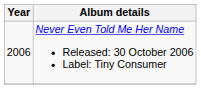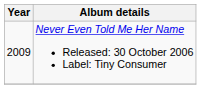(19, 52) 2006 -> (19, 52) 2009
